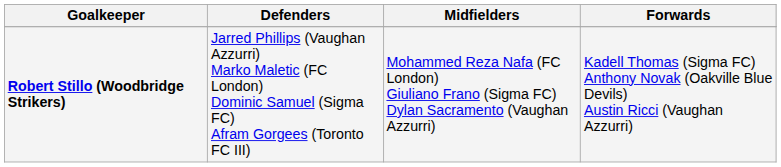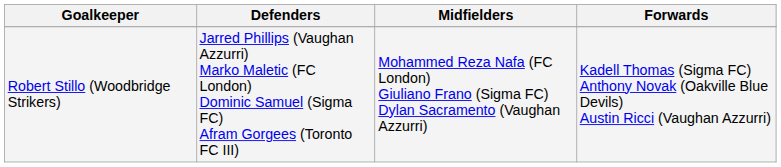(96, 94) bold -> (89, 94) normal
